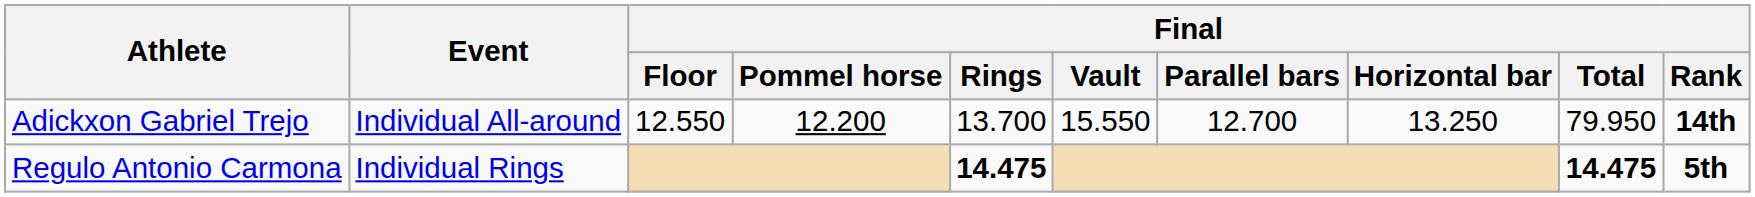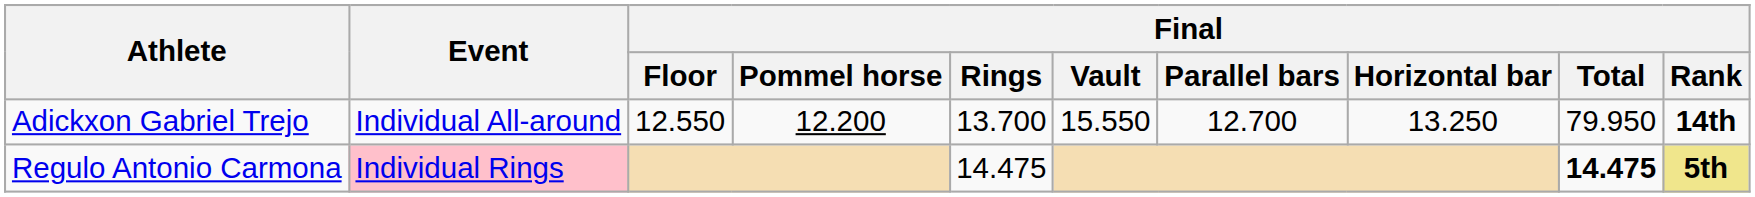(460, 169) no background -> (460, 169) pink background
(1001, 169) bold -> (1001, 169) normal
(1706, 169) no background -> (1706, 169) khaki background
